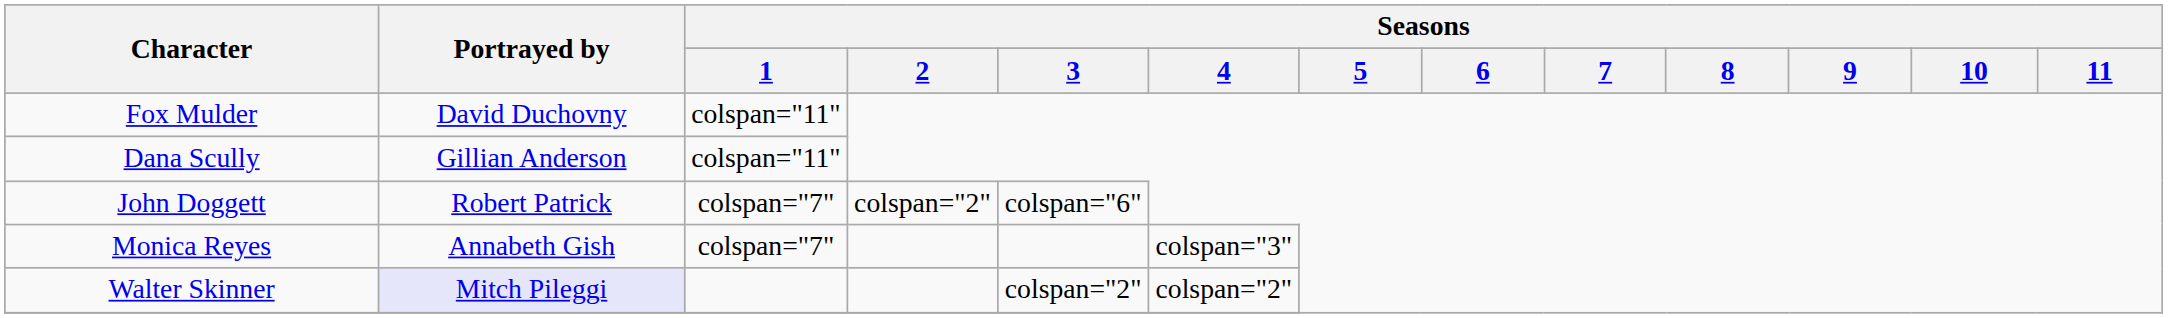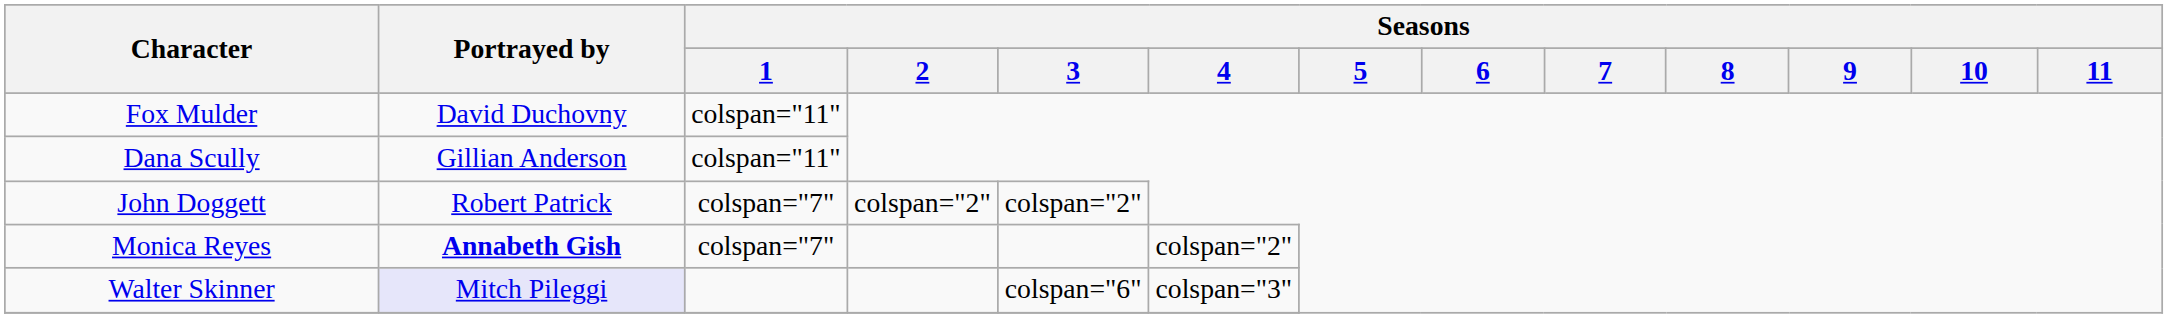(1073, 202) colspan="6" -> (1073, 202) colspan="2"
(532, 245) normal -> (532, 245) bold
(1224, 245) colspan="3" -> (1224, 245) colspan="2"
(1073, 289) colspan="2" -> (1073, 289) colspan="6"
(1224, 289) colspan="2" -> (1224, 289) colspan="3"
